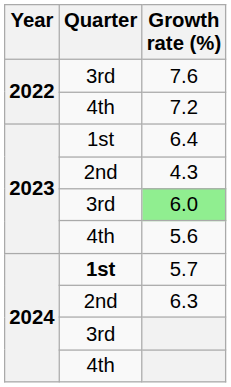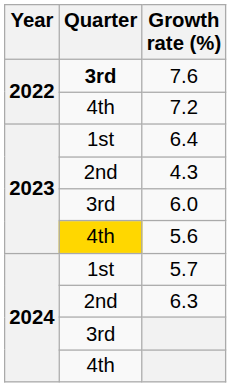(101, 75) normal -> (101, 75) bold
(184, 204) lightgreen background -> (184, 204) no background
(101, 236) no background -> (101, 236) gold background
(101, 269) bold -> (101, 269) normal
